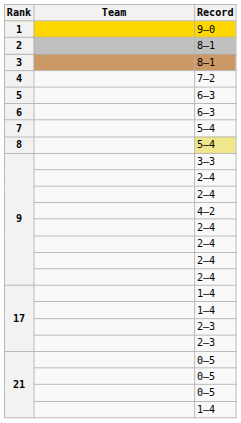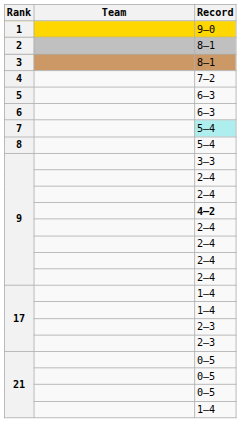(206, 128) no background -> (206, 128) paleturquoise background
(206, 145) khaki background -> (206, 145) no background
(206, 211) normal -> (206, 211) bold
